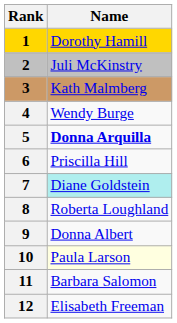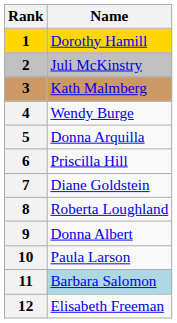(101, 137) bold -> (98, 137) normal
(100, 185) paleturquoise background -> (100, 185) no background
(90, 257) lightyellow background -> (90, 257) no background
(103, 281) no background -> (103, 281) lightblue background
